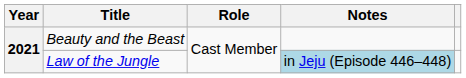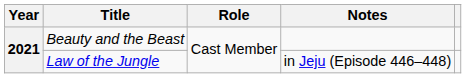(368, 61) lightblue background -> (368, 61) no background
